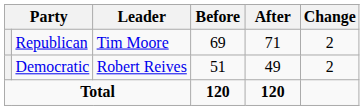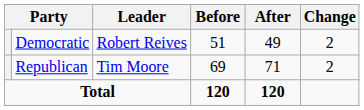rows swapped: (52, 42) <-> (52, 67)
